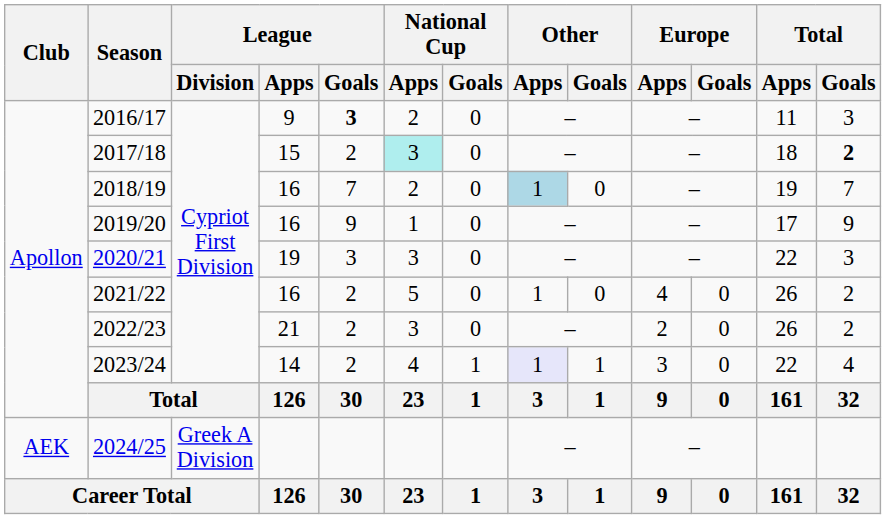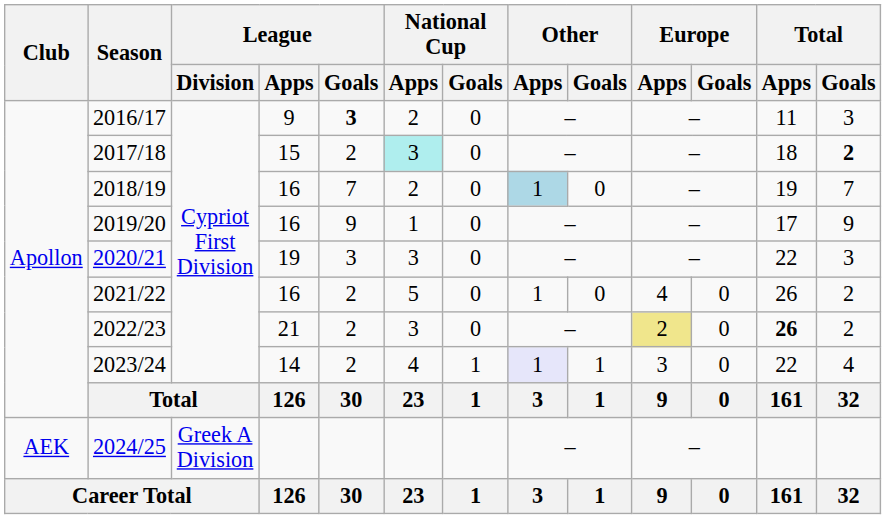(662, 329) no background -> (662, 329) khaki background
(786, 329) normal -> (786, 329) bold
